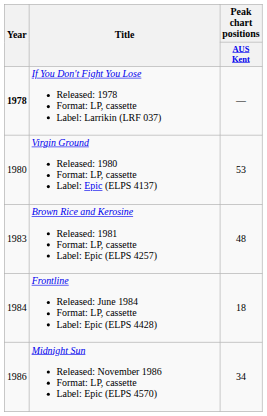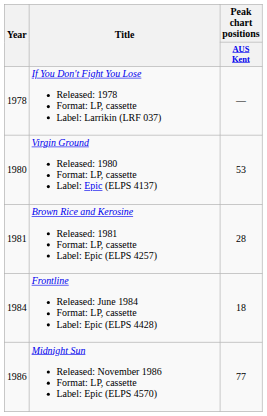(17, 100) bold -> (17, 100) normal
(17, 239) 1983 -> (17, 239) 1981
(241, 239) 48 -> (241, 239) 28
(241, 377) 34 -> (241, 377) 77
